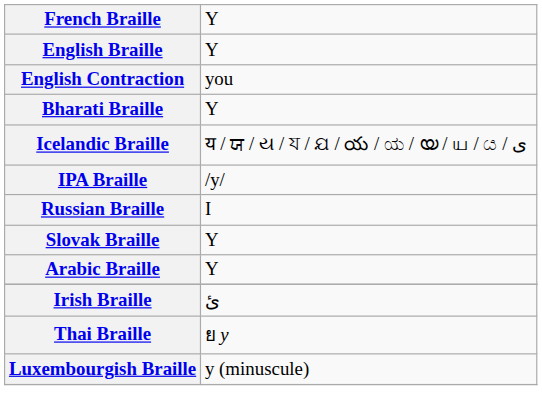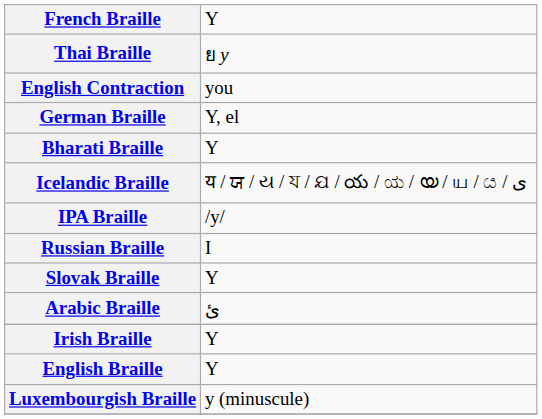rows swapped: (103, 49) <-> (103, 334)
+ row: (103, 117)
(212, 269) Y -> (213, 309) ئ
(213, 300) ئ -> (212, 338) Y
